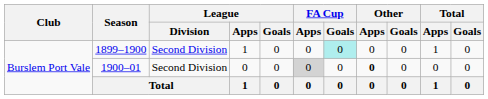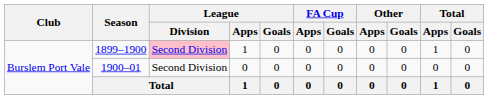(189, 49) no background -> (189, 49) pink background
(340, 49) paleturquoise background -> (340, 49) no background
(308, 67) lightgrey background -> (308, 67) no background
(372, 67) bold -> (372, 67) normal
